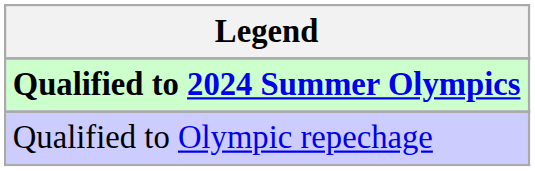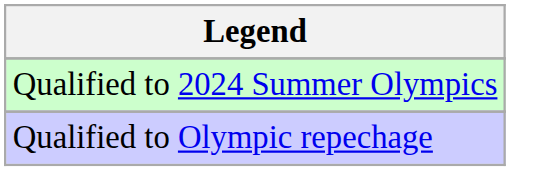(267, 83) bold -> (255, 83) normal
